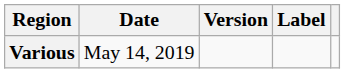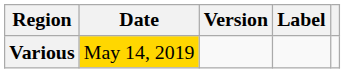(139, 51) no background -> (139, 51) gold background
